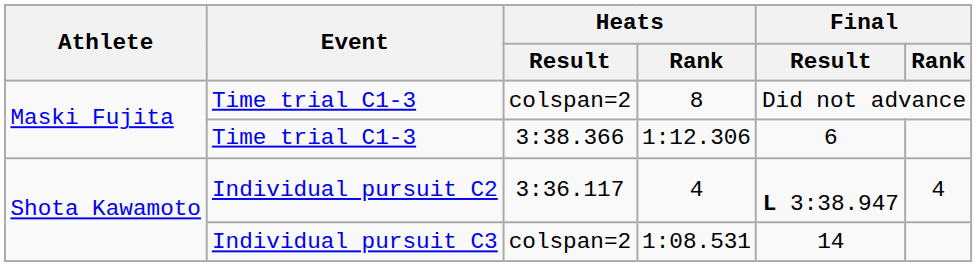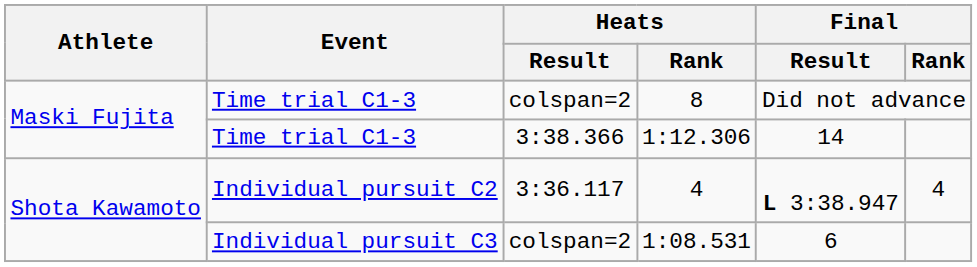(831, 138) 6 -> (831, 138) 14
(831, 242) 14 -> (831, 242) 6
